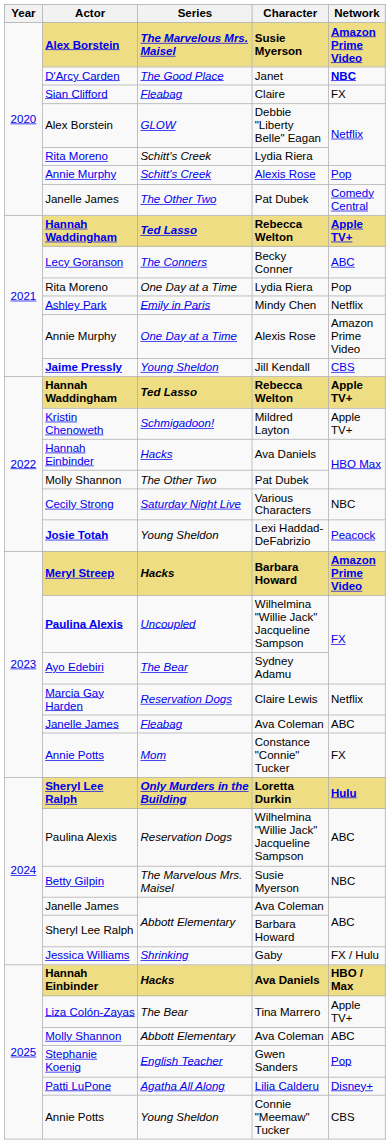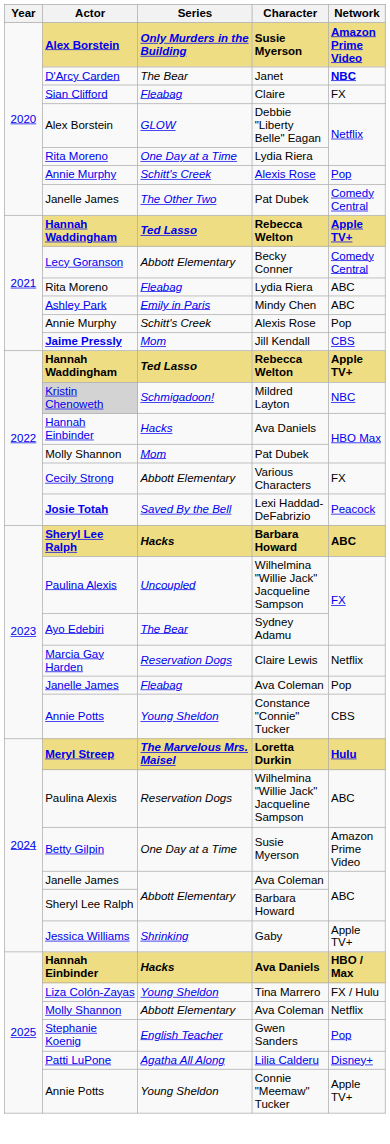(194, 44) The Marvelous Mrs. Maisel -> (195, 44) Only Murders in the Building
(182, 76) The Good Place -> (164, 76) The Bear
(176, 156) Schitt's Creek -> (189, 156) One Day at a Time
(174, 262) The Conners -> (188, 262) Abbott Elementary
(343, 262) ABC -> (352, 262) Comedy Central
(189, 287) One Day at a Time -> (161, 287) Fleabag
(341, 287) Pop -> (343, 287) ABC
(347, 305) Netflix -> (343, 305) ABC
(189, 336) One Day at a Time -> (176, 323) Schitt's Creek
(352, 336) Amazon Prime Video -> (341, 323) Pop
(180, 367) Young Sheldon -> (153, 341) Mom
(74, 423) no background -> (74, 397) lightgrey background
(346, 423) Apple TV+ -> (343, 397) NBC
(178, 479) The Other Two -> (153, 453) Mom
(191, 504) Saturday Night Live -> (188, 478) Abbott Elementary
(343, 504) NBC -> (338, 478) FX
(180, 535) Young Sheldon -> (186, 509) Saved By the Bell
(80, 573) Meryl Streep -> (74, 541) Sheryl Lee Ralph
(353, 573) Amazon Prime Video -> (343, 541) ABC
(84, 624) bold -> (81, 585) normal
(343, 724) ABC -> (341, 685) Pop
(153, 755) Mom -> (180, 716) Young Sheldon
(338, 755) FX -> (343, 716) CBS
(74, 793) Sheryl Lee Ralph -> (80, 754) Meryl Streep
(195, 793) Only Murders in the Building -> (194, 754) The Marvelous Mrs. Maisel
(191, 881) The Marvelous Mrs. Maisel -> (189, 849) One Day at a Time
(343, 881) NBC -> (352, 849) Amazon Prime Video
(355, 955) FX / Hulu -> (346, 936) Apple TV+
(164, 1011) The Bear -> (180, 992) Young Sheldon
(346, 1011) Apple TV+ -> (355, 992) FX / Hulu
(343, 1036) ABC -> (347, 1010) Netflix
(343, 1117) CBS -> (346, 1091) Apple TV+
